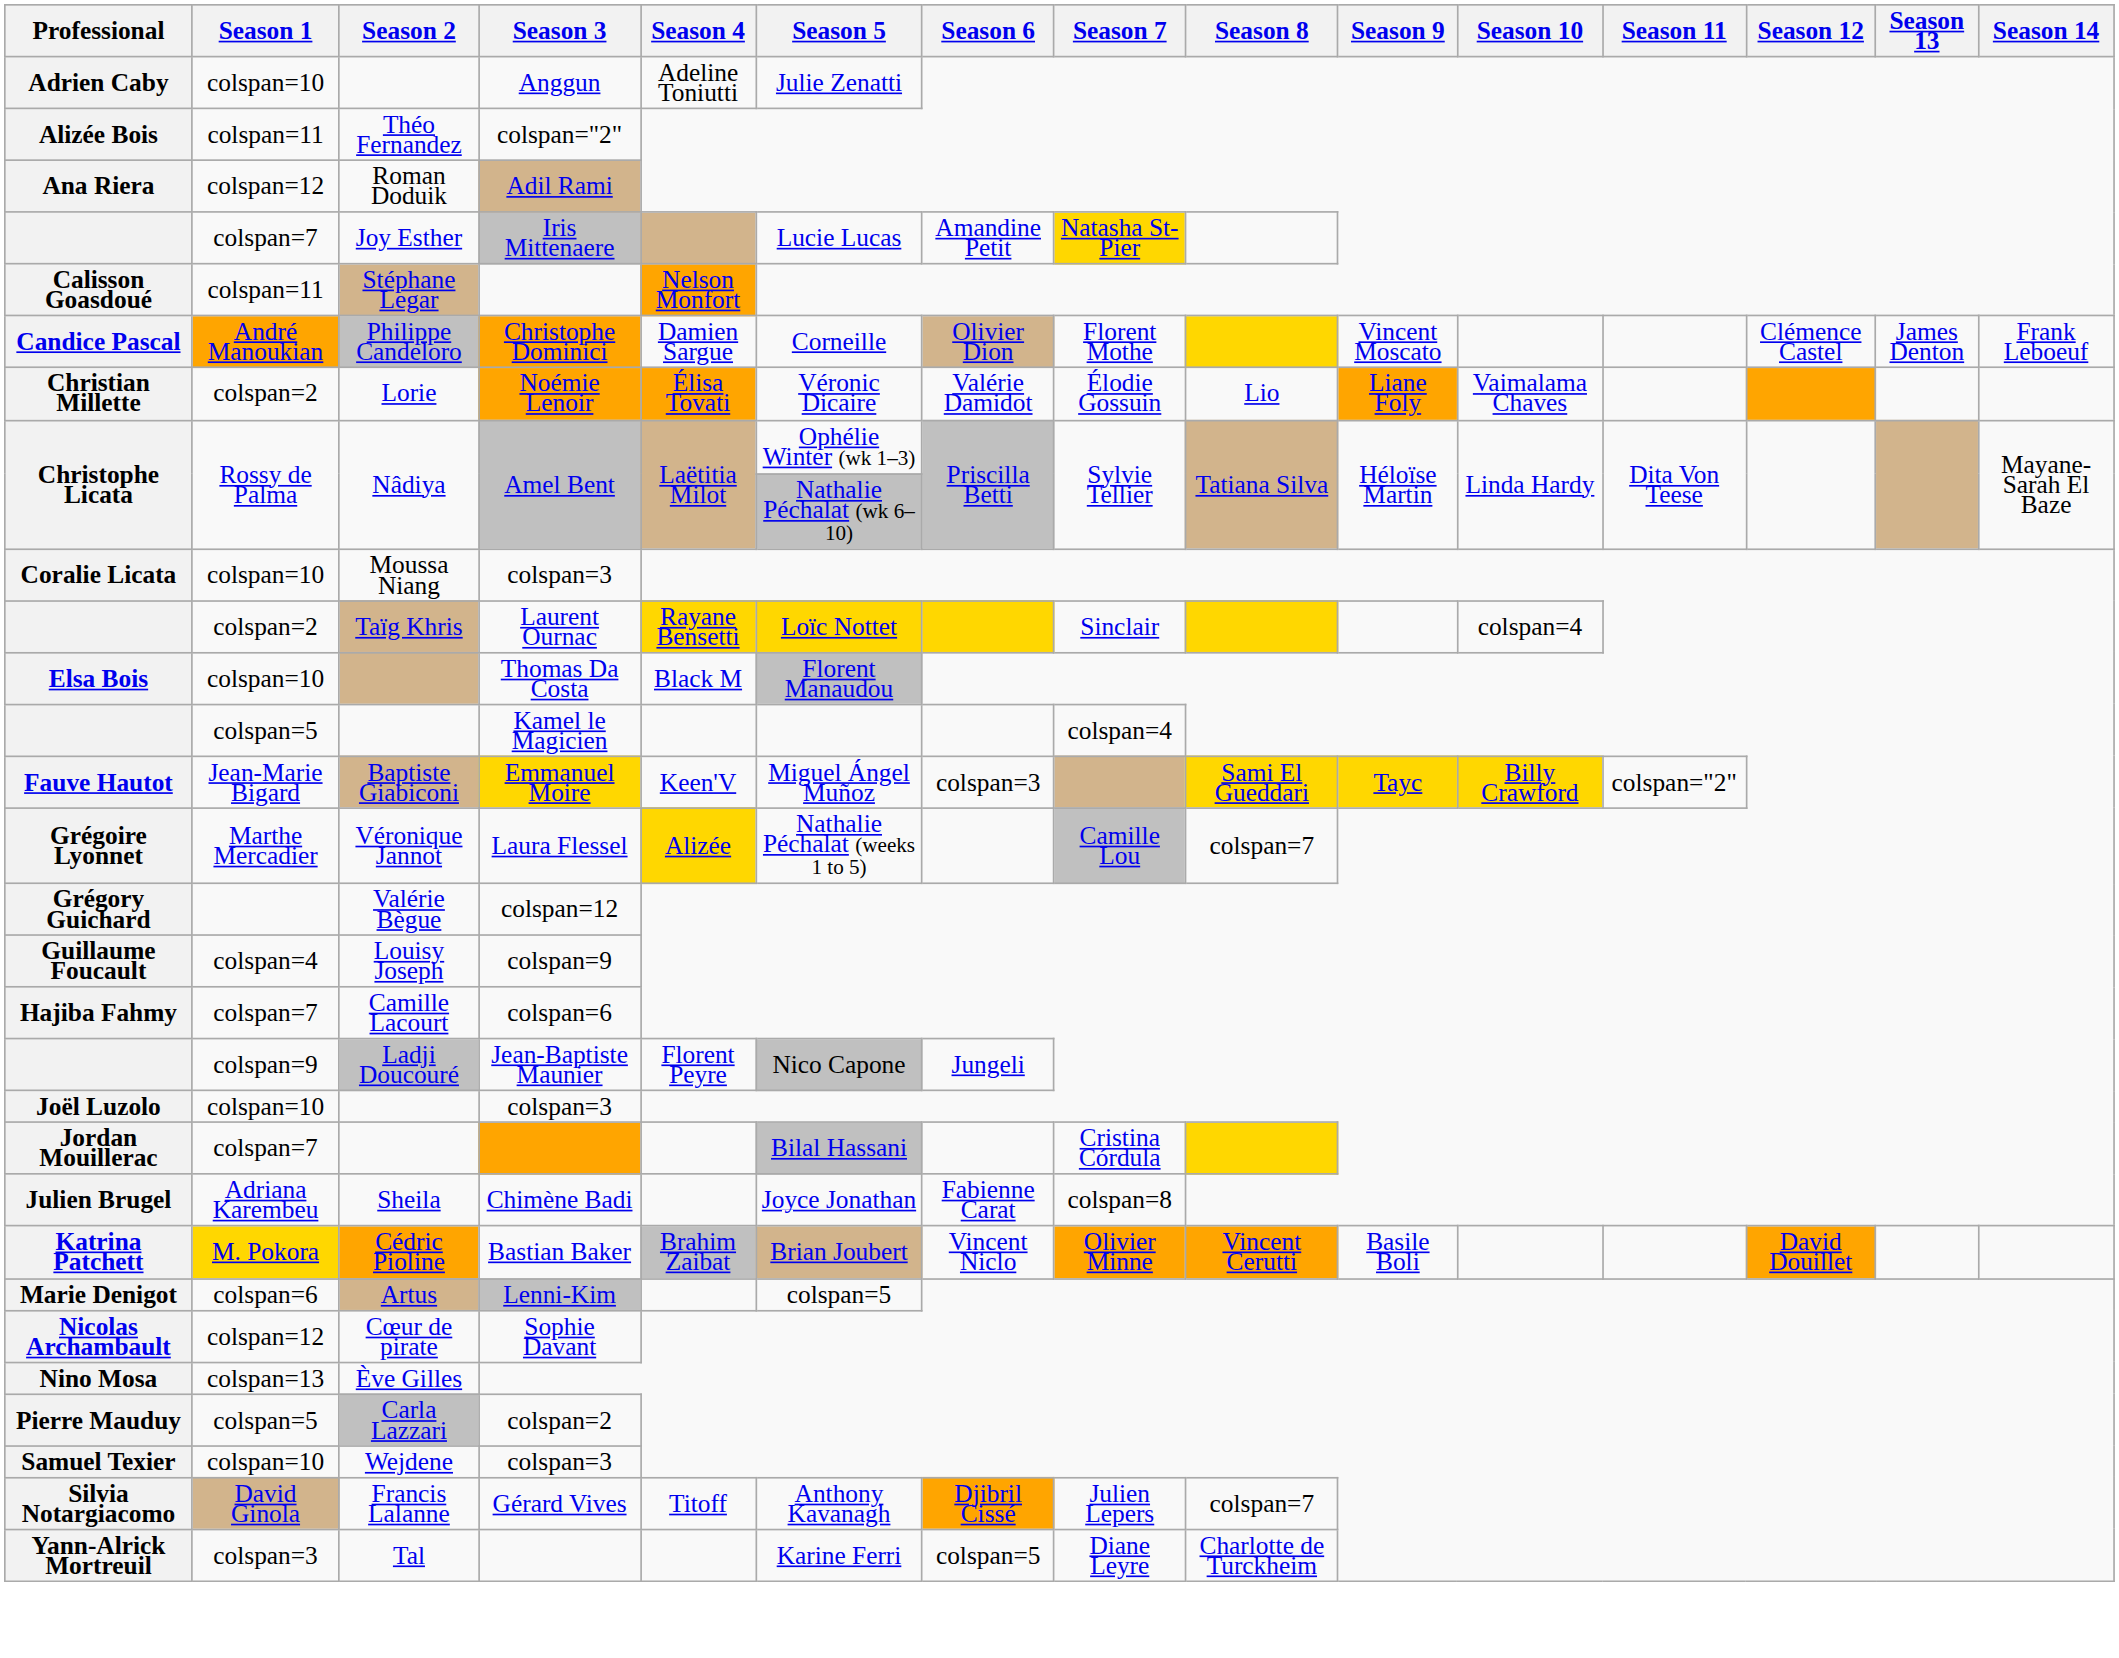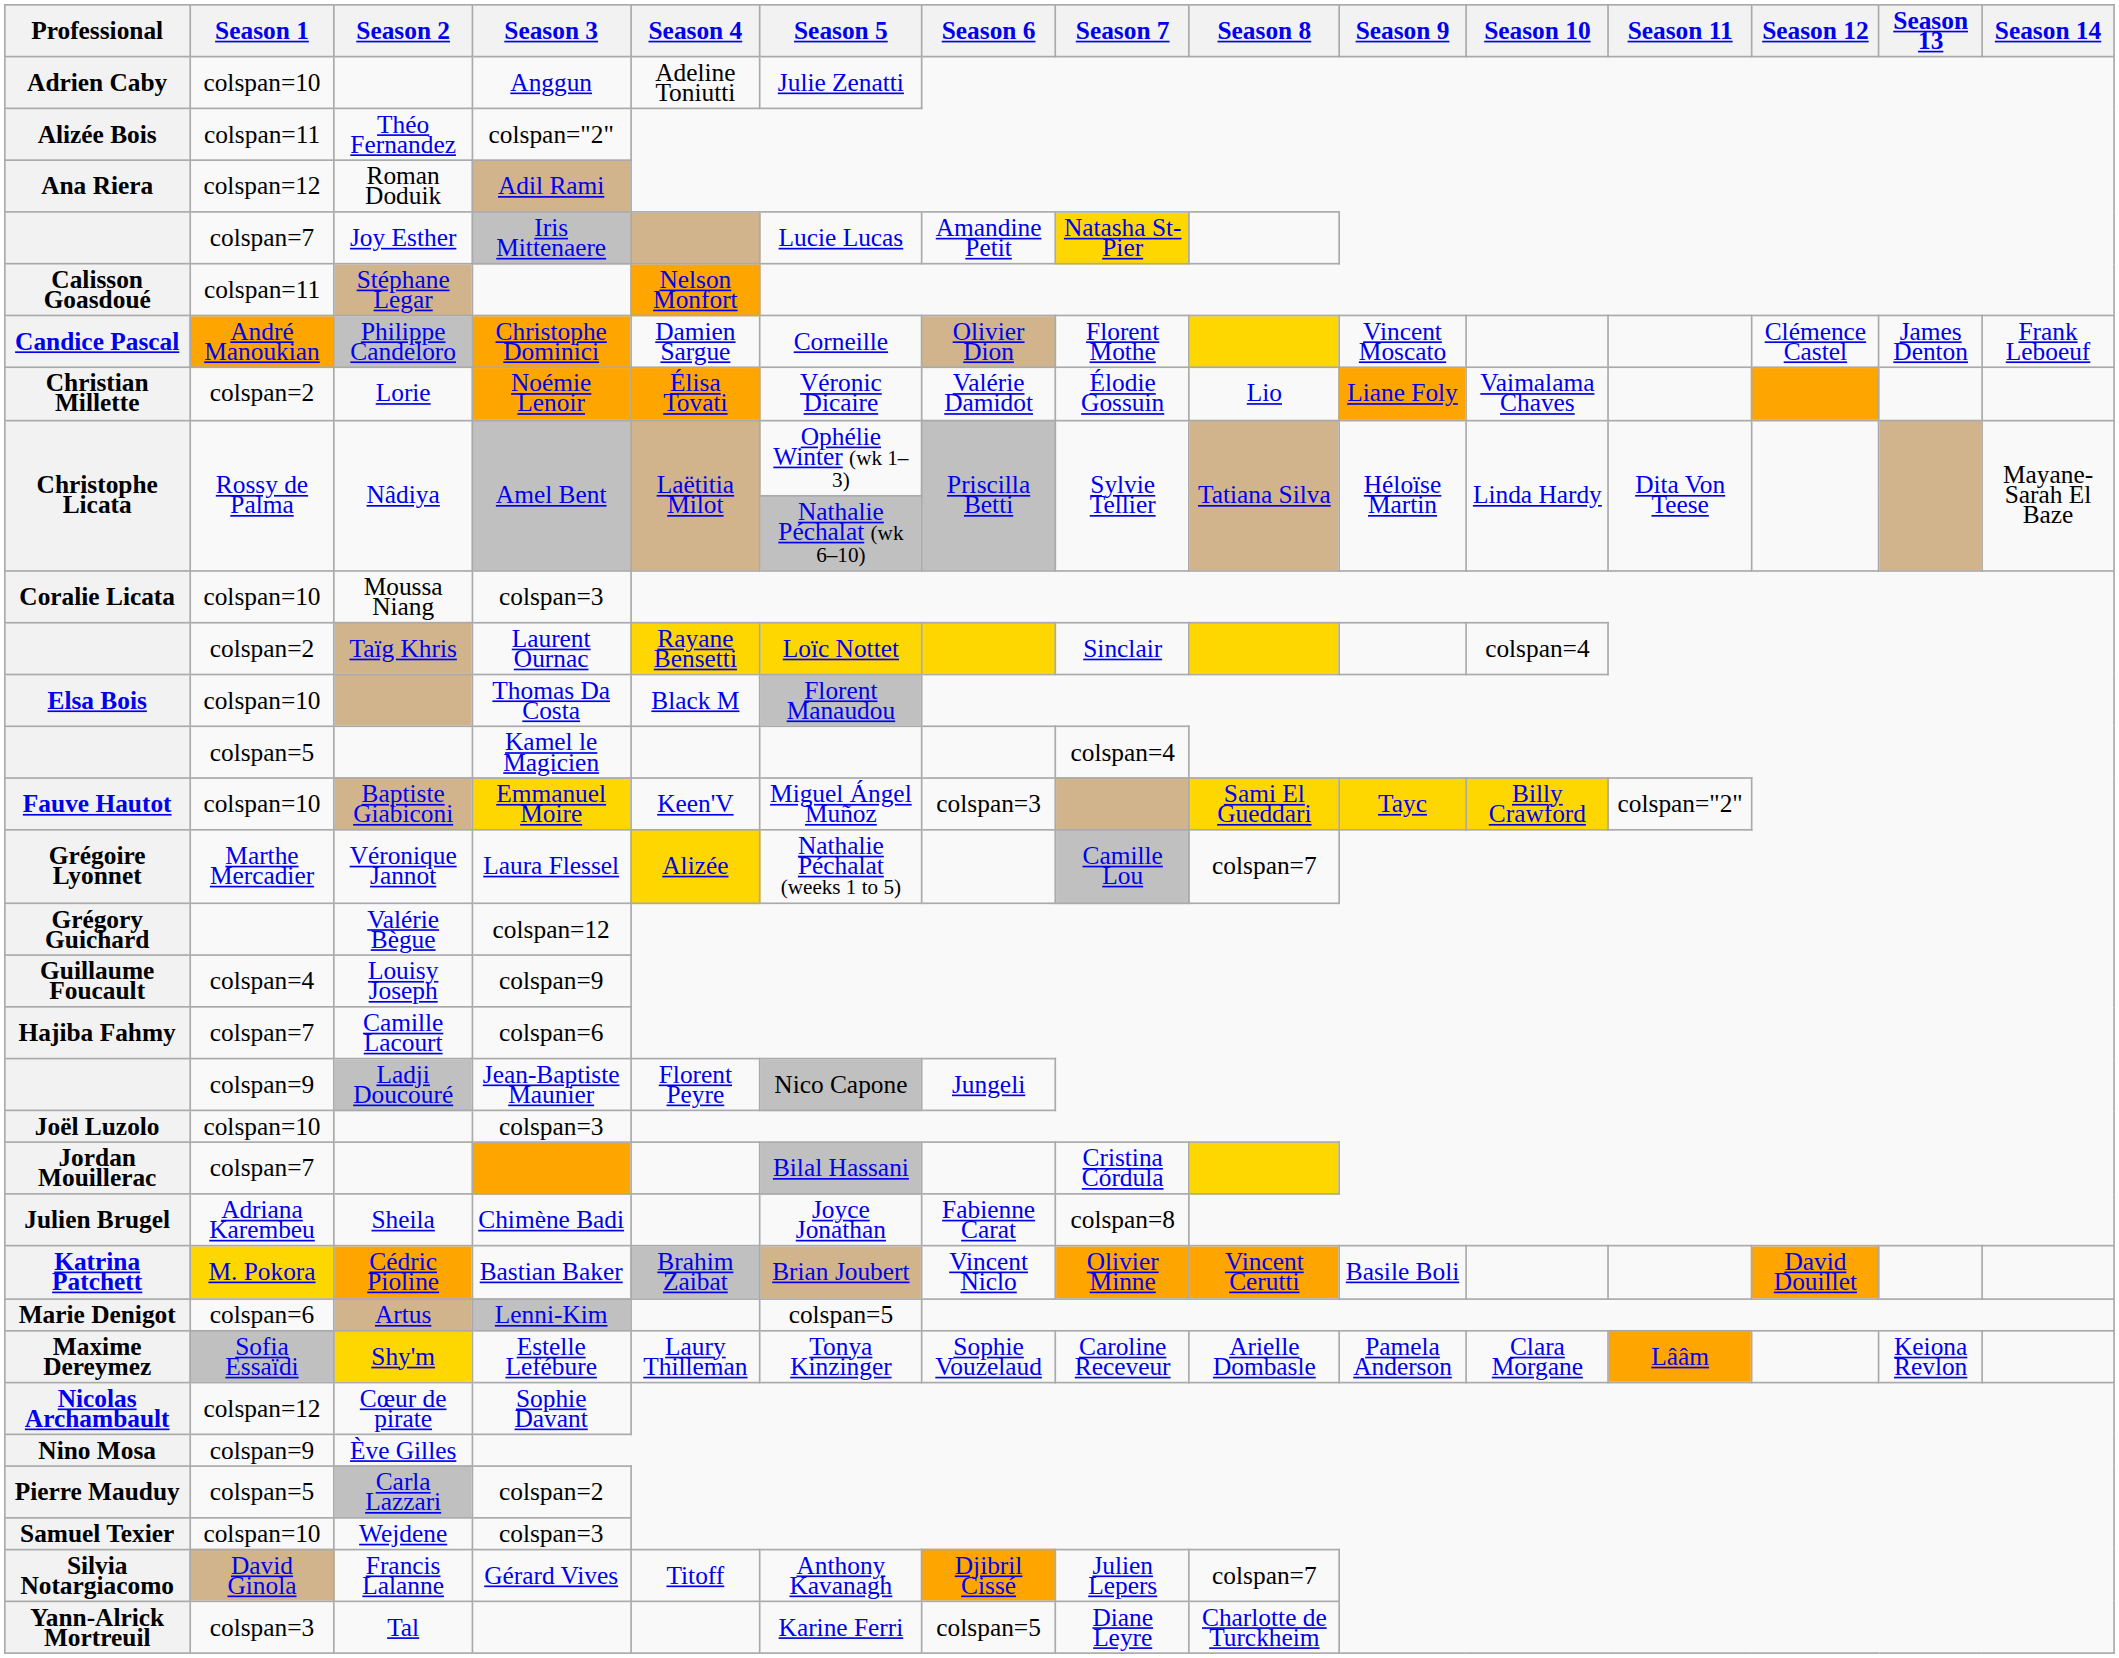(266, 781) Jean-Marie Bigard -> (262, 803) colspan=10
+ row: (97, 1355)
(266, 1377) colspan=13 -> (262, 1449) colspan=9
